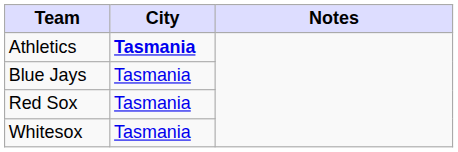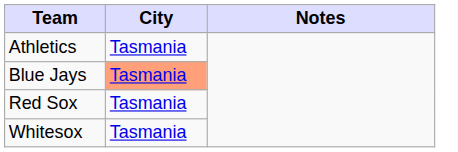(155, 47) bold -> (148, 47) normal
(152, 75) no background -> (148, 75) lightsalmon background
